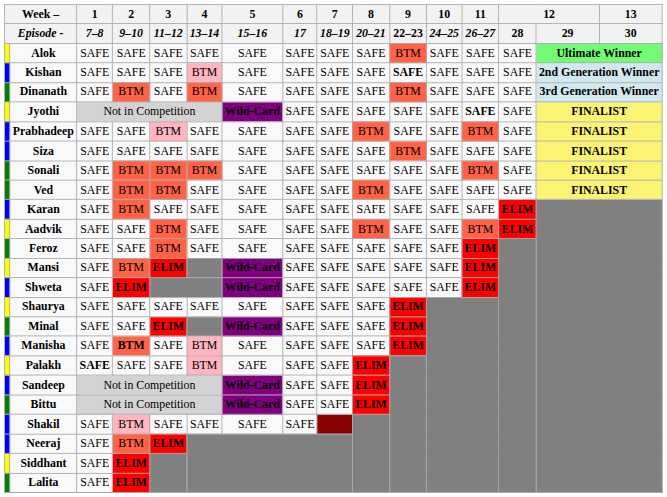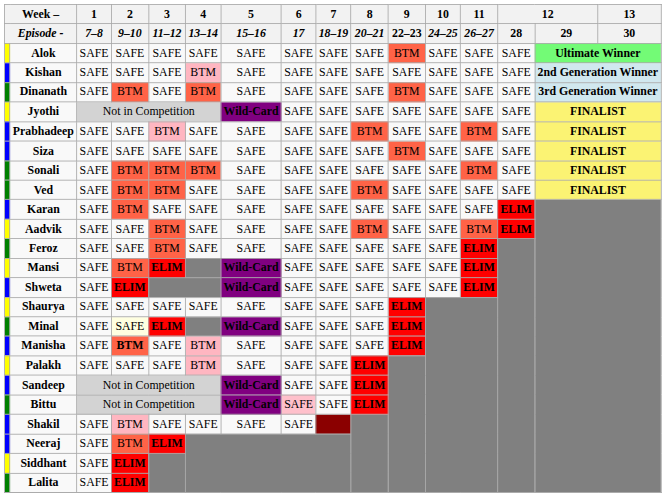(408, 72) bold -> (407, 72) normal
(480, 111) bold -> (479, 111) normal
(131, 326) no background -> (130, 326) lightyellow background
(95, 365) bold -> (94, 365) normal
(300, 404) no background -> (299, 404) pink background
